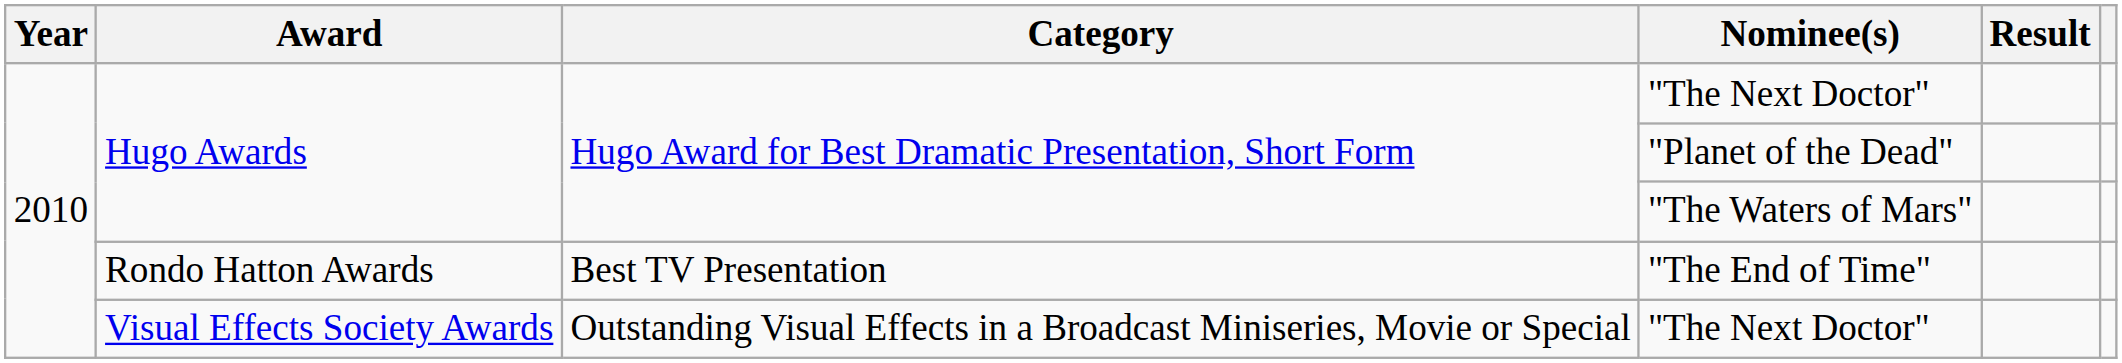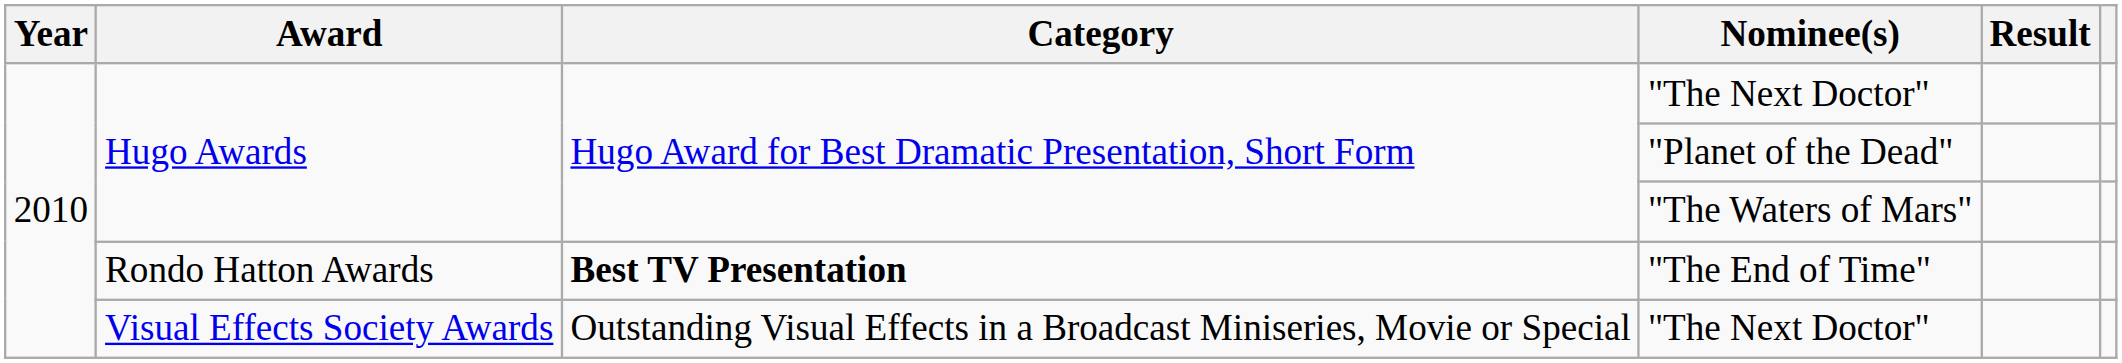(729, 269) normal -> (739, 269) bold
